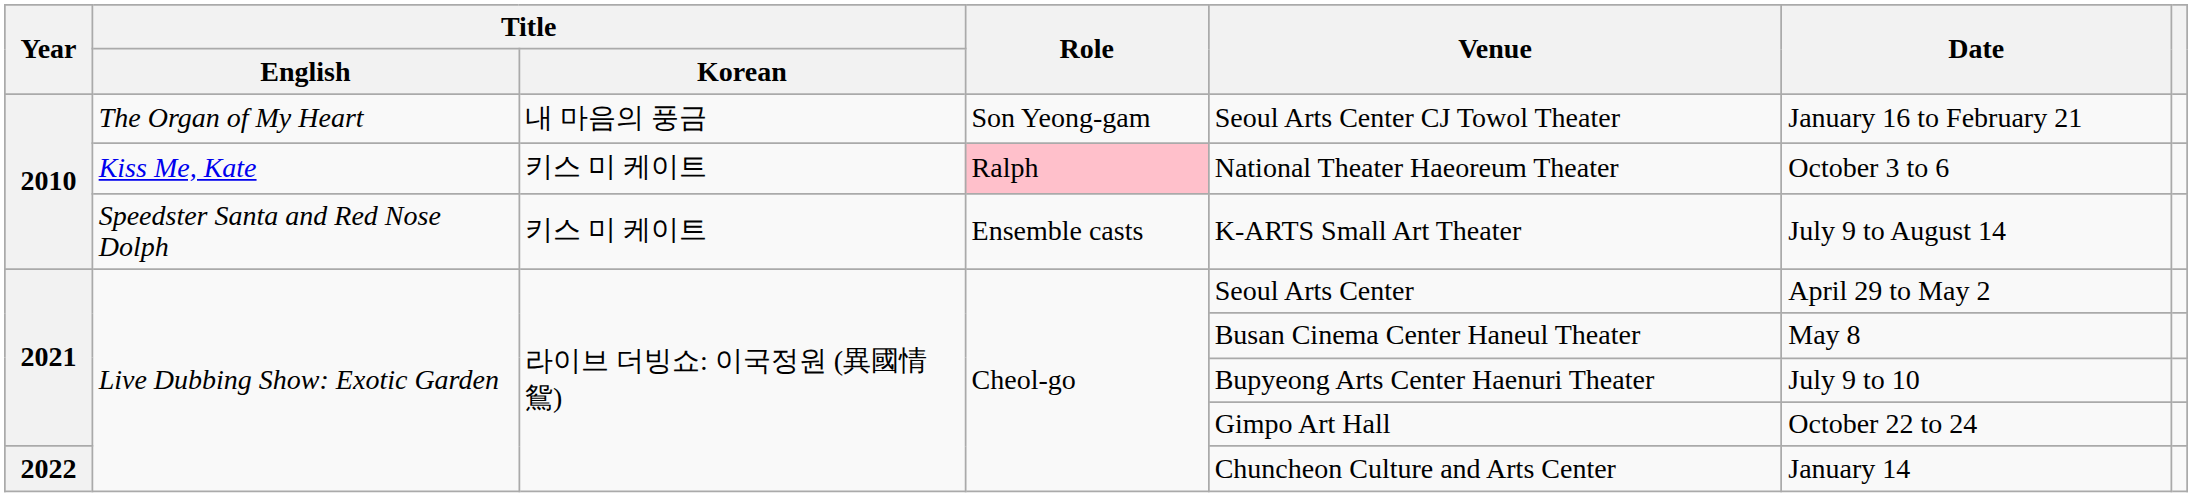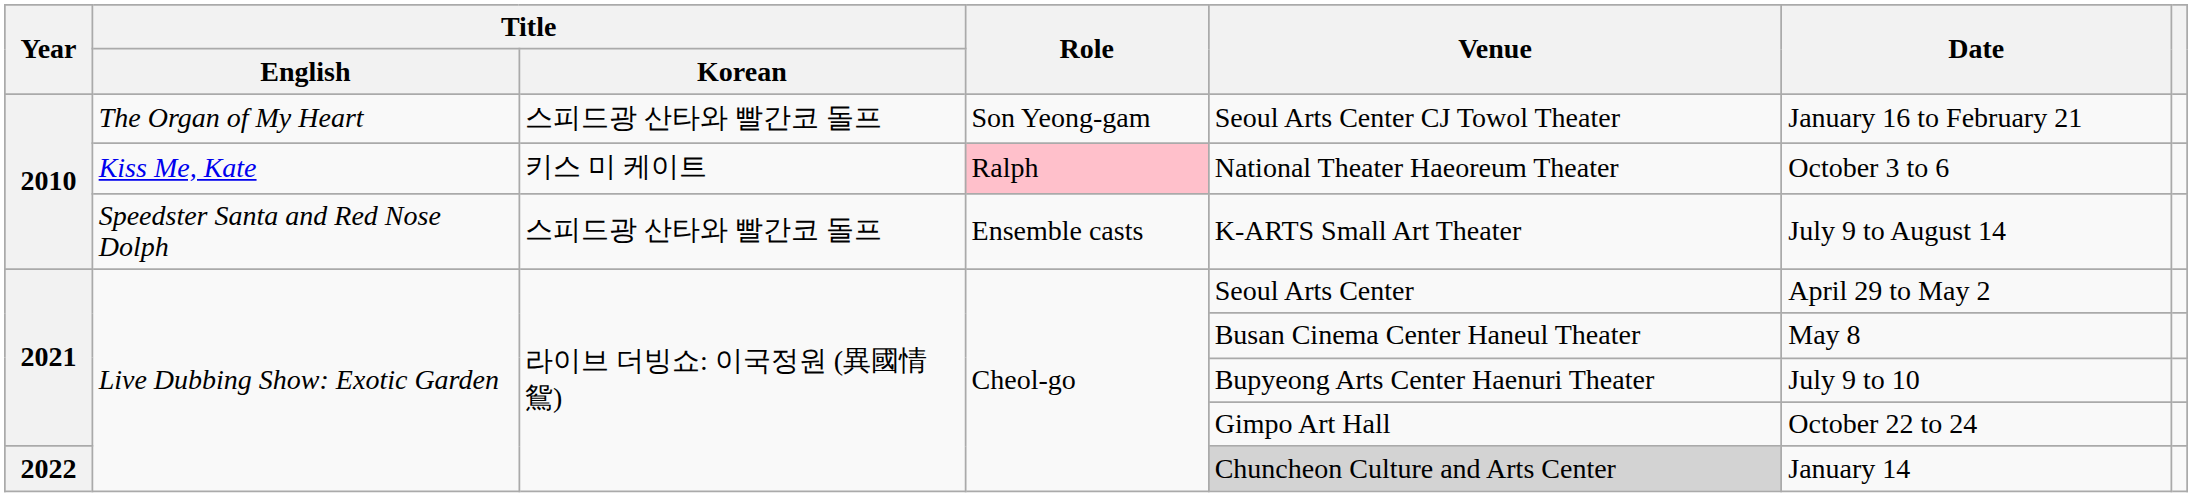(616, 117) 내 마음의 풍금 -> (704, 117) 스피드광 산타와 빨간코 돌프
(616, 229) 키스 미 케이트 -> (704, 229) 스피드광 산타와 빨간코 돌프
(1415, 468) no background -> (1415, 468) lightgrey background
